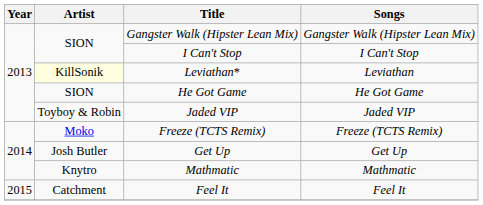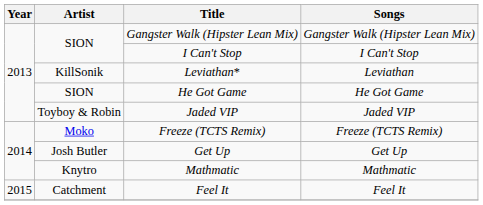(79, 72) lightyellow background -> (79, 72) no background
